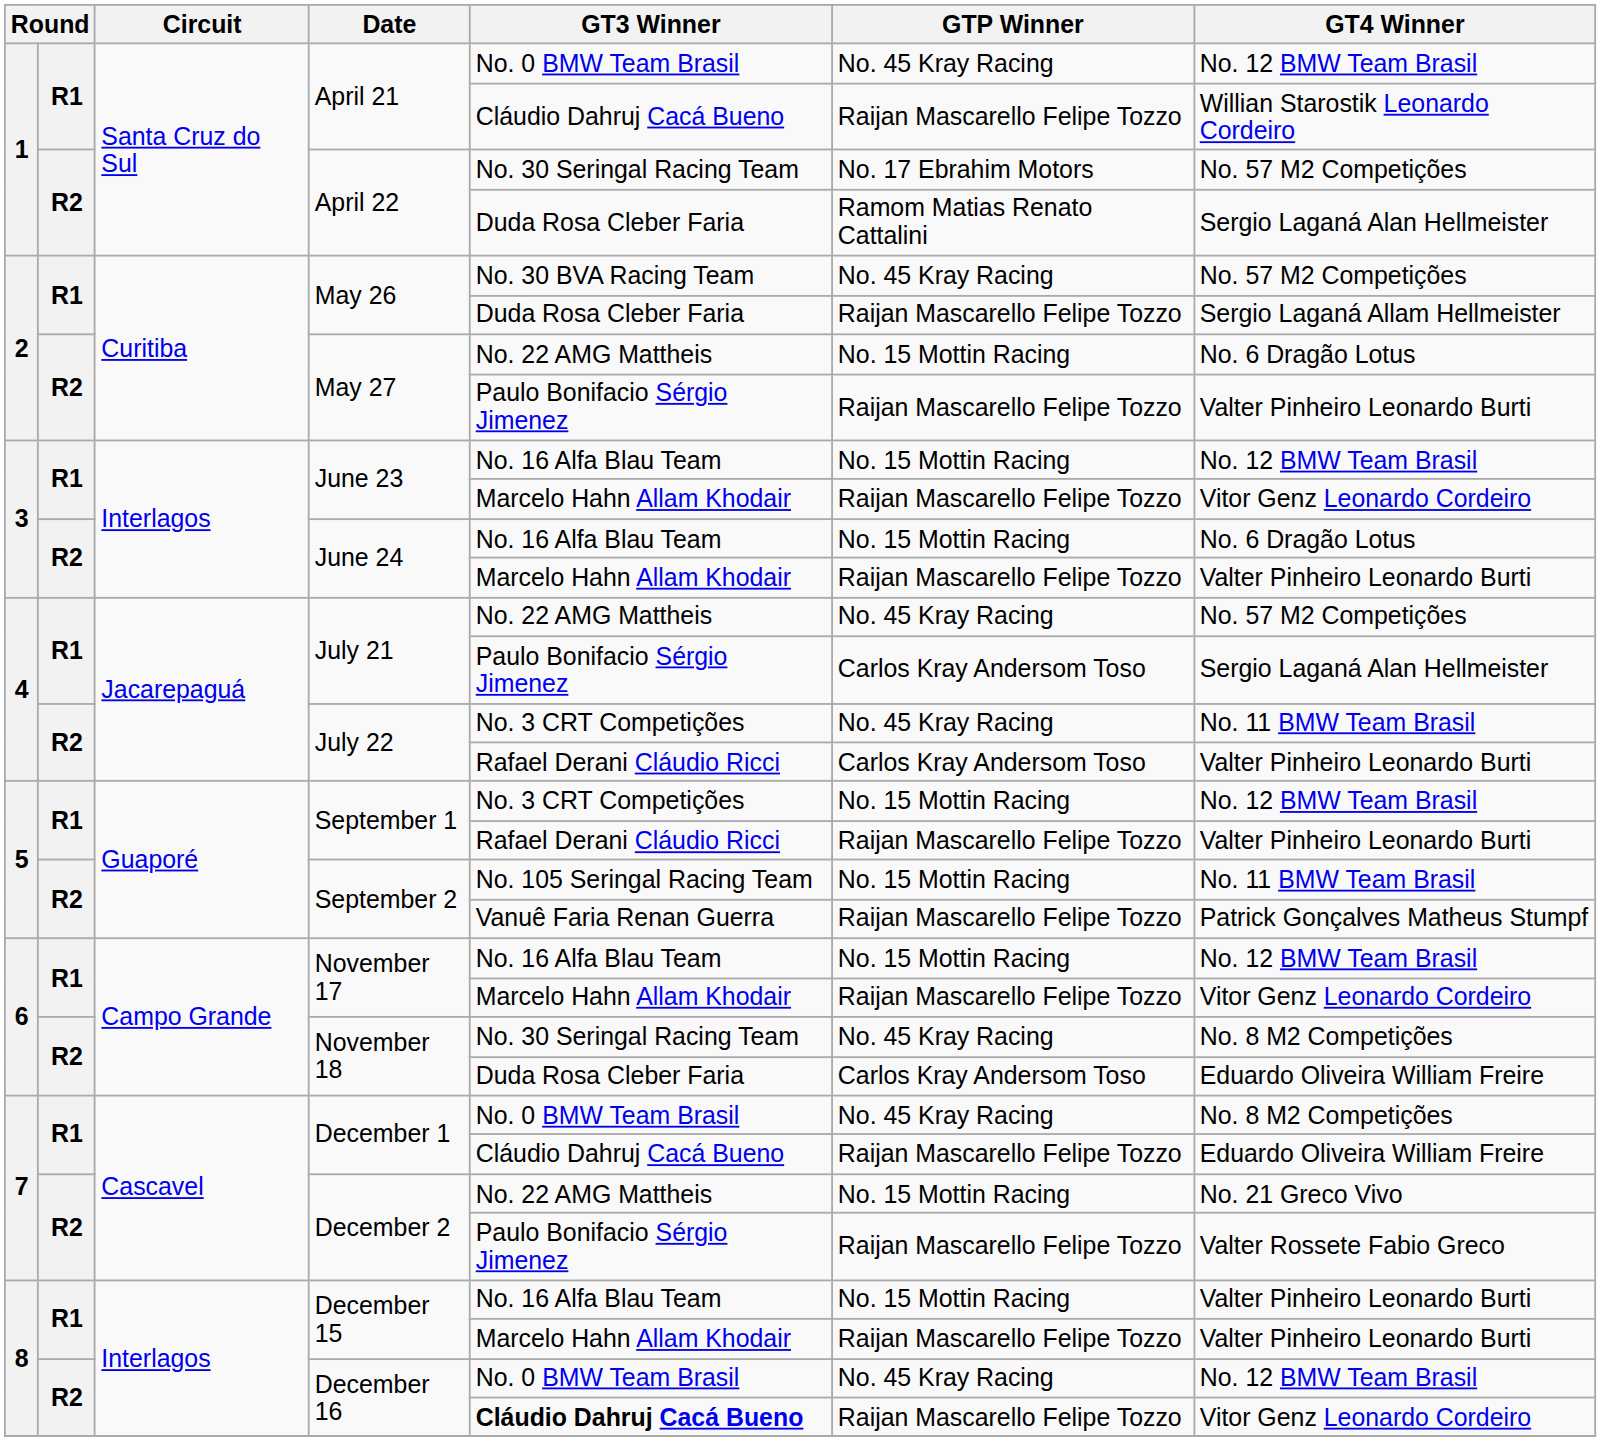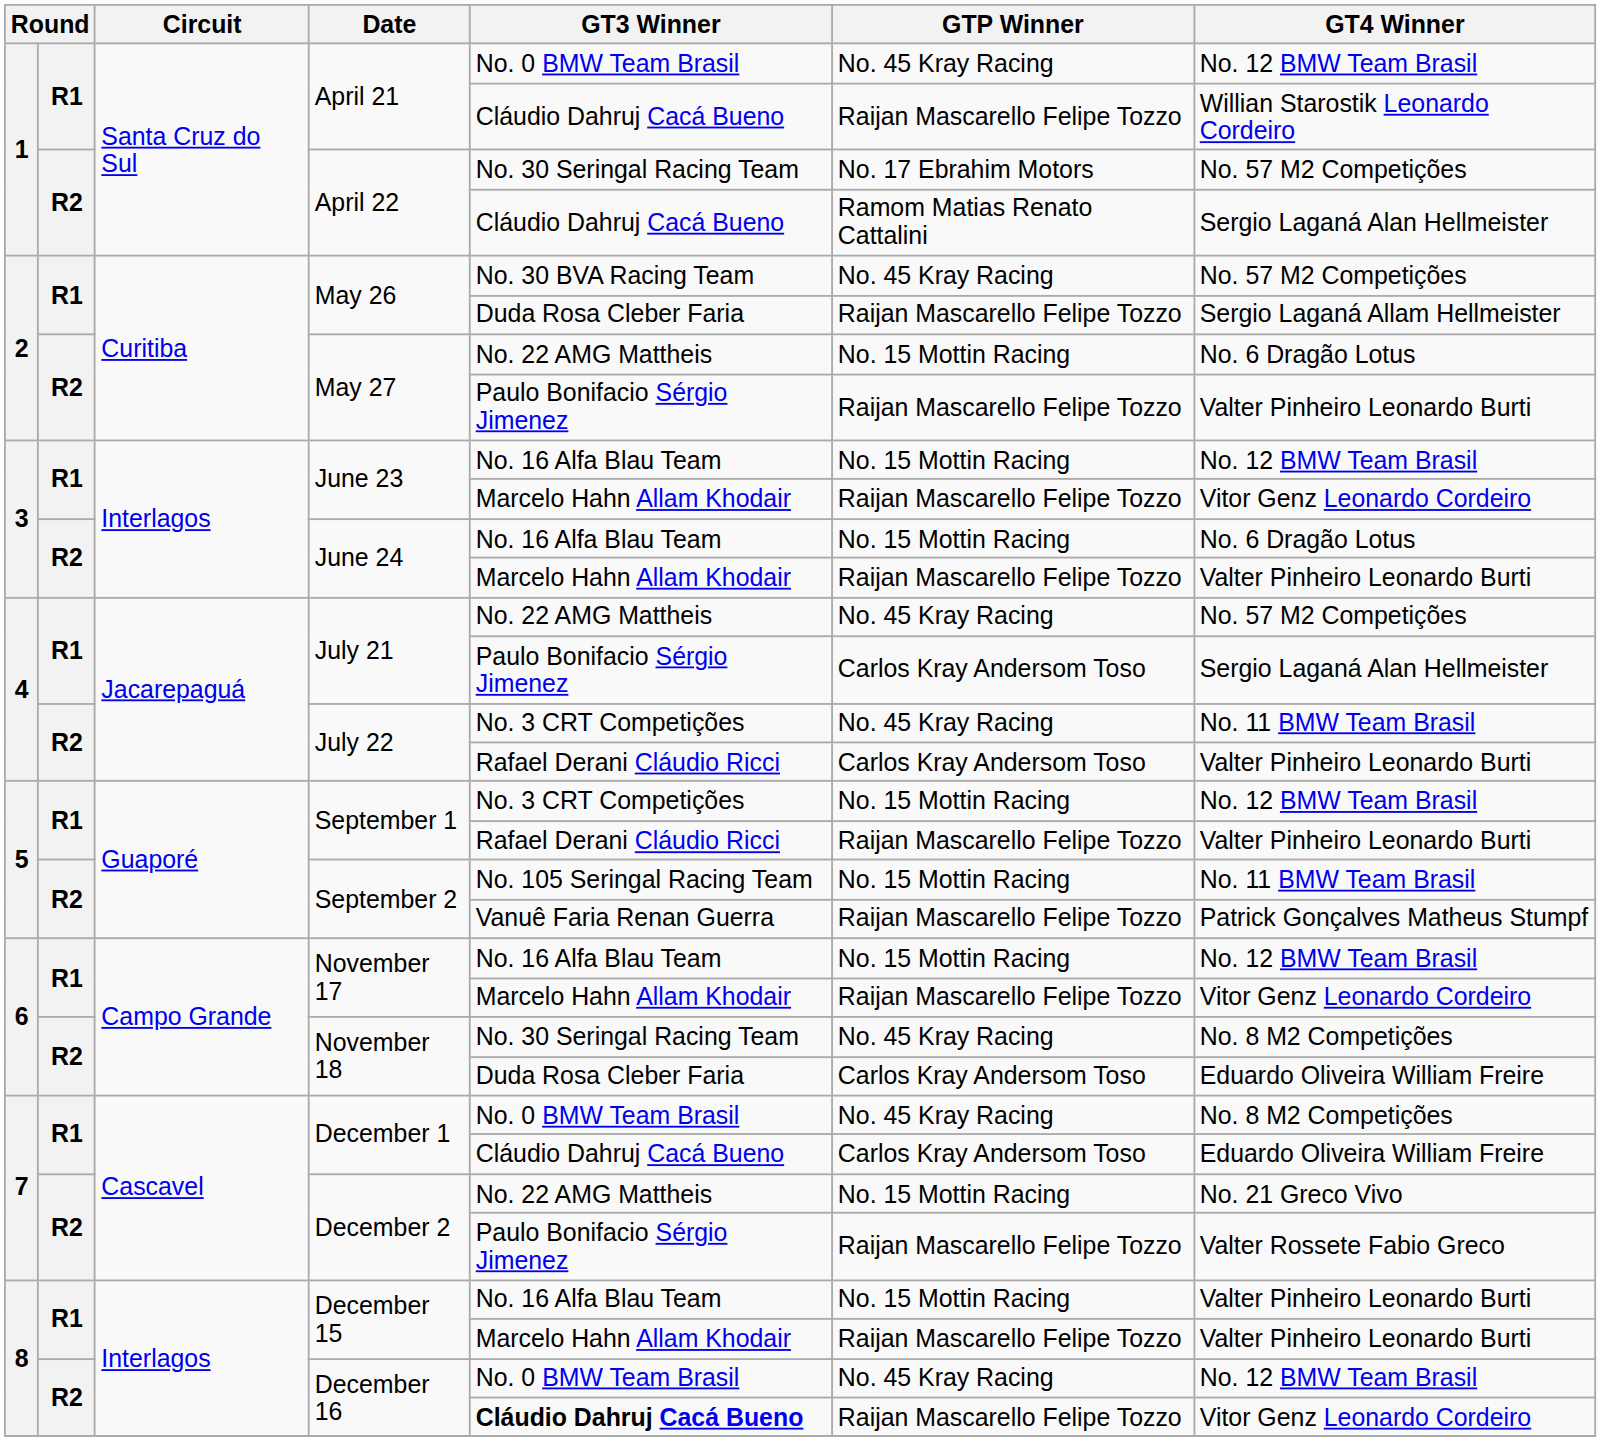(610, 222) Duda Rosa Cleber Faria -> (630, 222) Cláudio Dahruj Cacá Bueno
(1010, 1154) Raijan Mascarello Felipe Tozzo -> (992, 1154) Carlos Kray Andersom Toso
